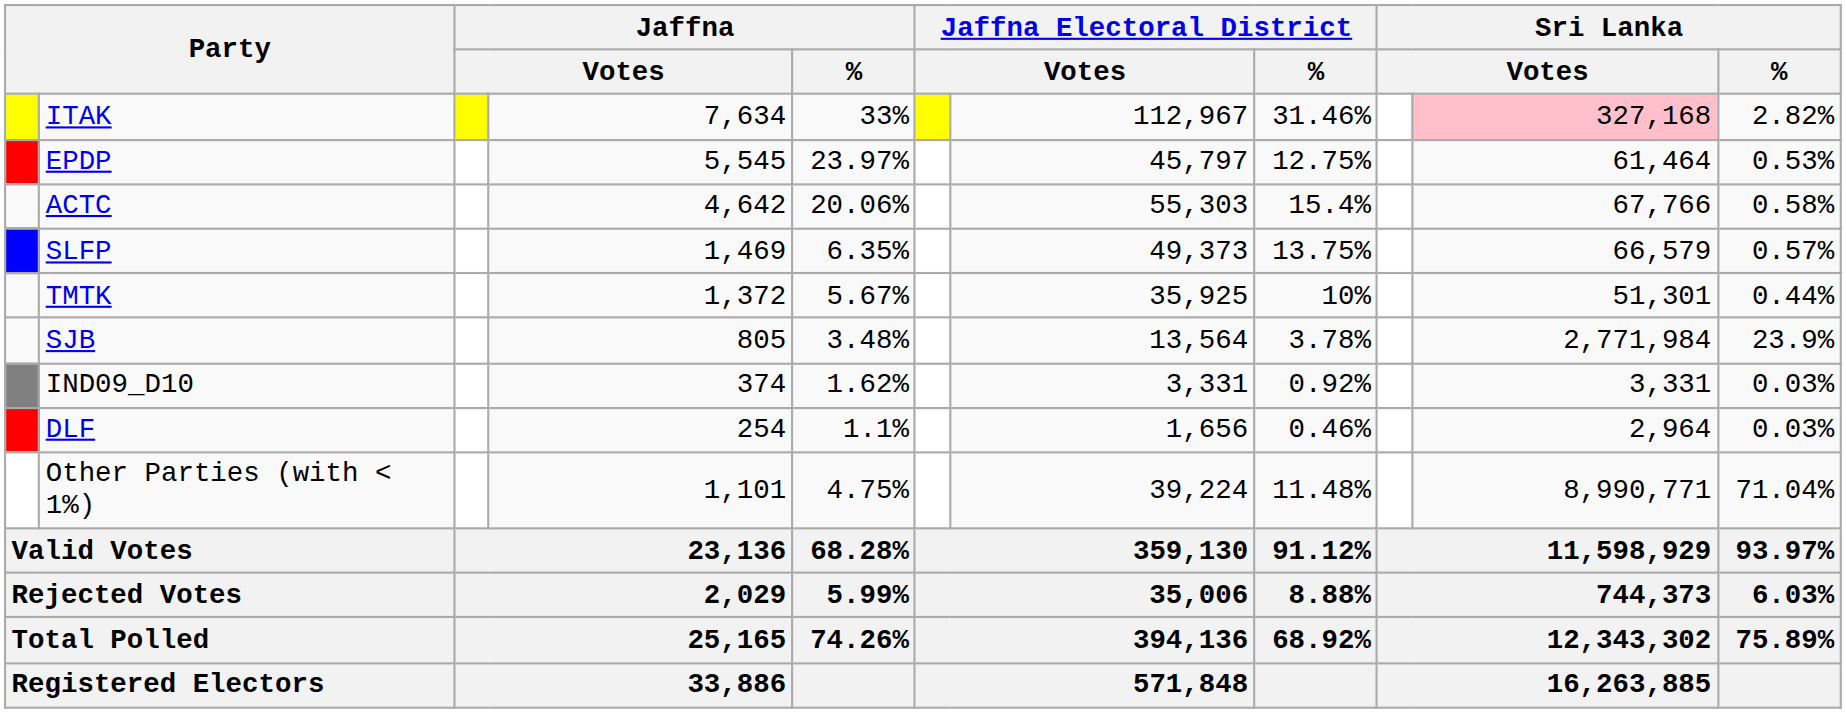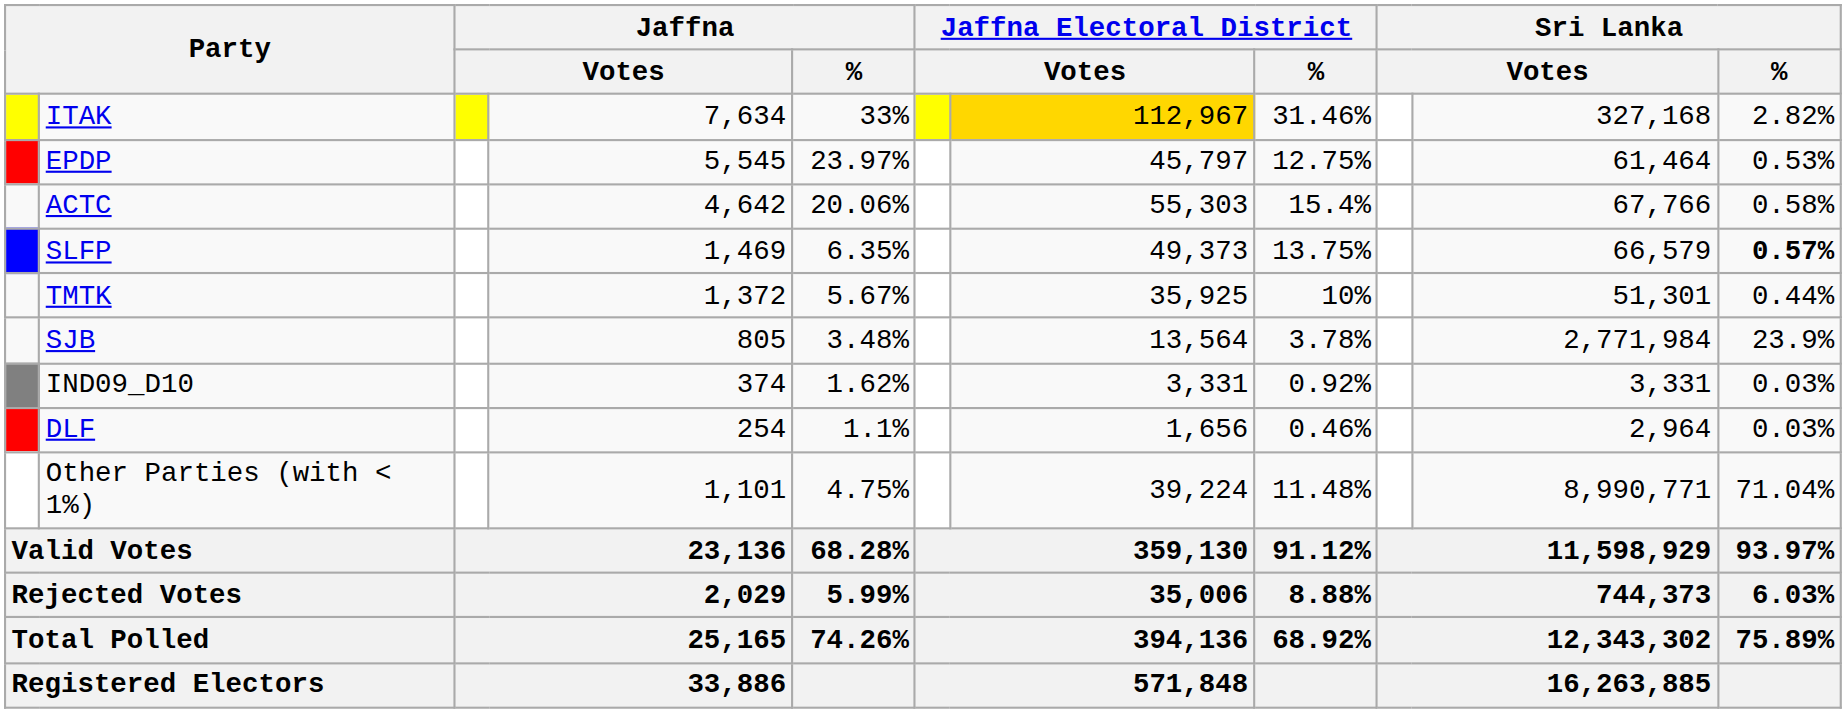(1191, 117) no background -> (1191, 117) gold background
(1654, 117) pink background -> (1654, 117) no background
(1793, 251) normal -> (1793, 251) bold
